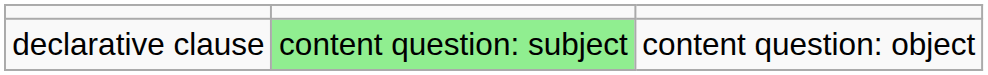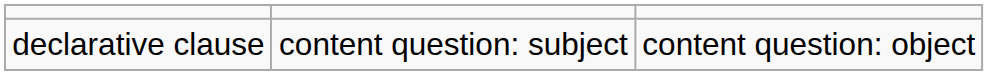(453, 44) lightgreen background -> (453, 44) no background
